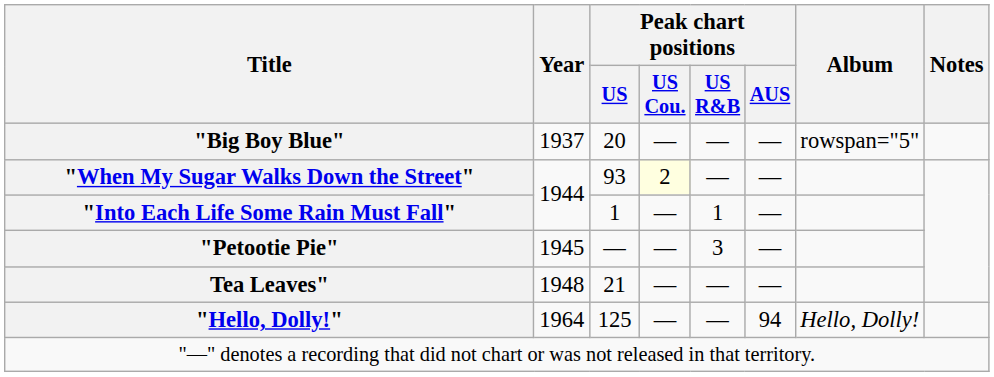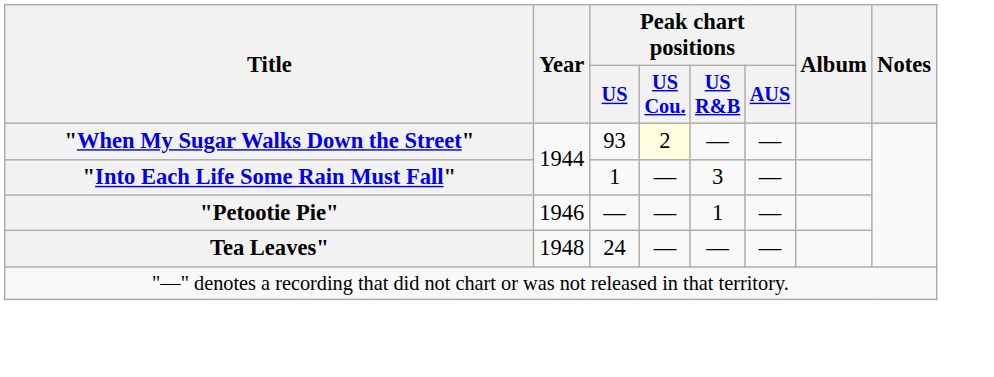- row: (269, 141)
(718, 212) 1 -> (718, 176) 3
(562, 248) 1945 -> (562, 212) 1946
(718, 248) 3 -> (718, 212) 1
(615, 284) 21 -> (615, 248) 24
- row: (269, 319)
